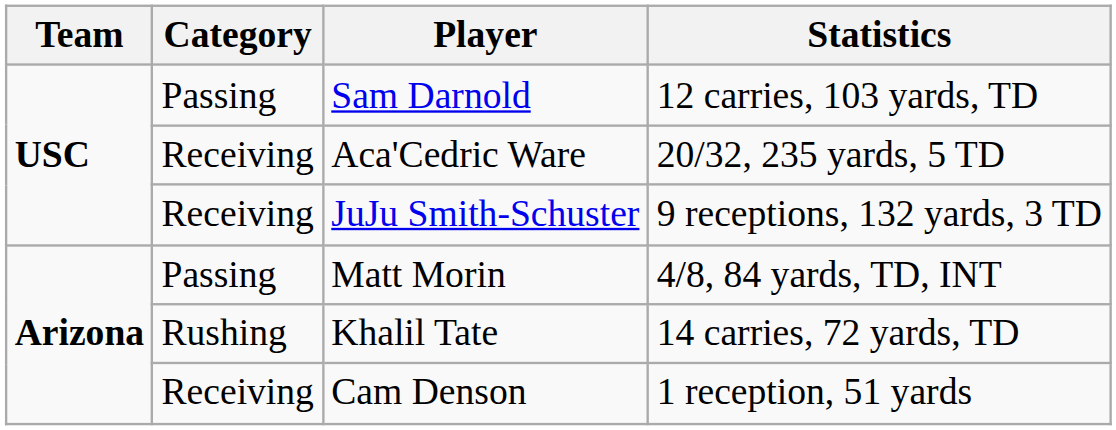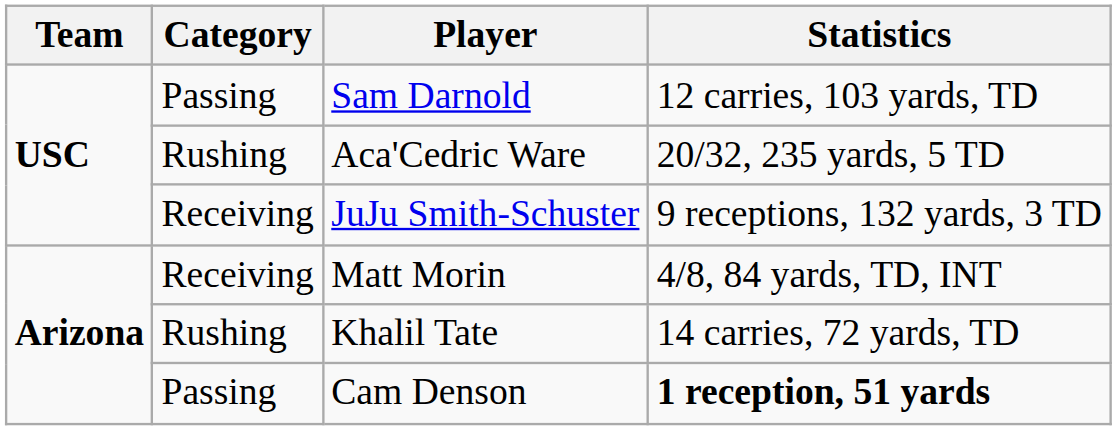(238, 154) Receiving -> (224, 154) Rushing
(219, 273) Passing -> (238, 273) Receiving
(238, 392) Receiving -> (219, 392) Passing
(814, 392) normal -> (824, 392) bold
